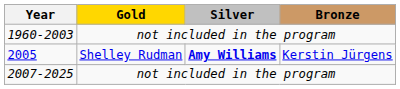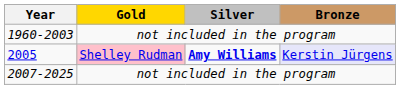(131, 54) no background -> (131, 54) pink background
(338, 54) no background -> (338, 54) lavender background
